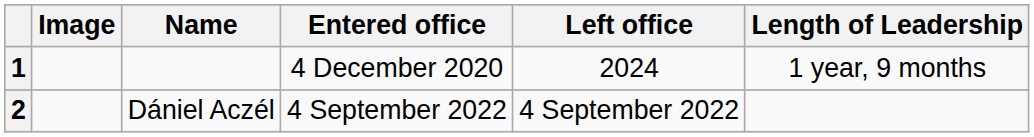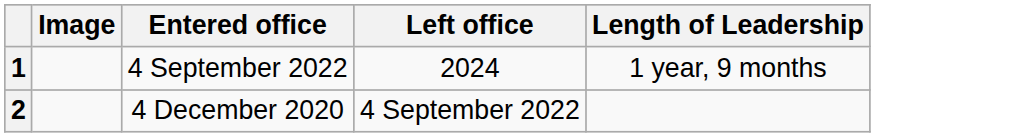- column: (201, 25)
(397, 68) 4 December 2020 -> (238, 68) 4 September 2022
(397, 110) 4 September 2022 -> (238, 110) 4 December 2020
